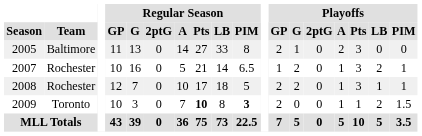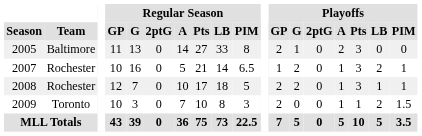(201, 104) bold -> (201, 104) normal
(247, 104) bold -> (247, 104) normal
